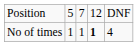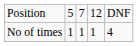(93, 32) bold -> (93, 32) normal
